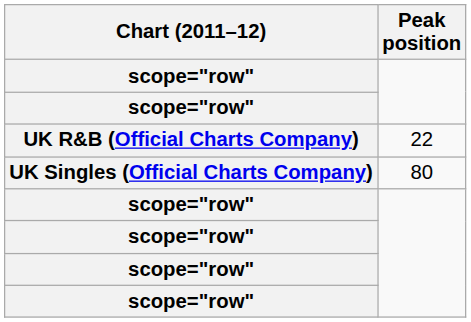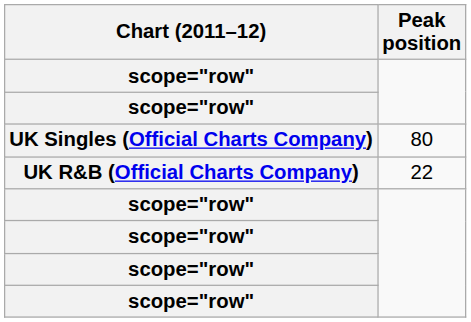rows swapped: (191, 140) <-> (191, 172)
